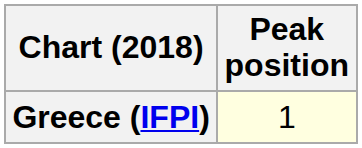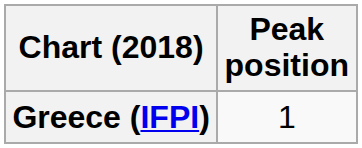(287, 116) lightyellow background -> (287, 116) no background
